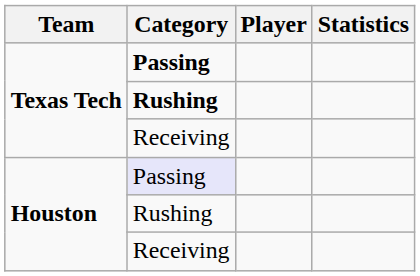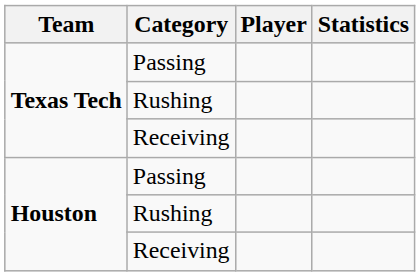(171, 62) bold -> (169, 62) normal
(175, 99) bold -> (173, 99) normal
(169, 175) lavender background -> (169, 175) no background
